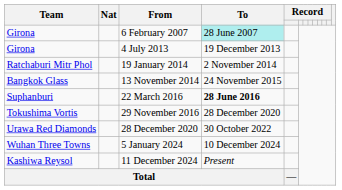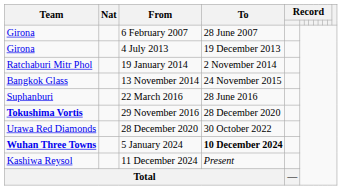(231, 33) paleturquoise background -> (231, 33) no background
(232, 97) bold -> (231, 97) normal
(42, 113) normal -> (45, 113) bold
(48, 145) normal -> (51, 145) bold
(242, 145) normal -> (243, 145) bold
